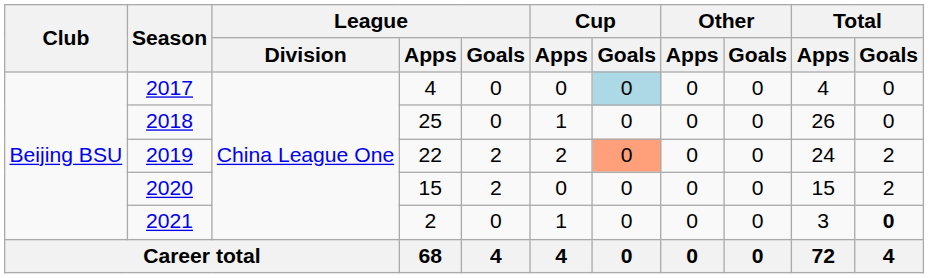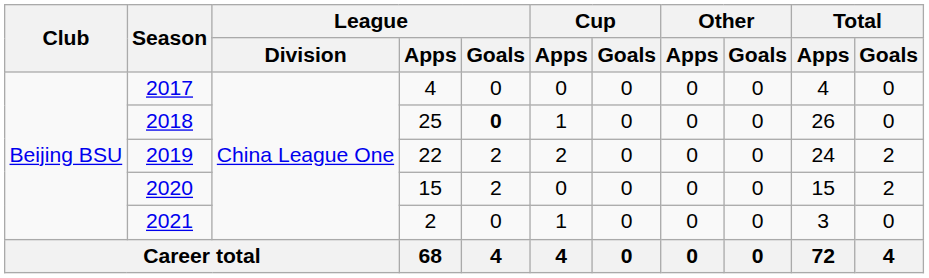(627, 88) lightblue background -> (627, 88) no background
(496, 121) normal -> (496, 121) bold
(627, 155) lightsalmon background -> (627, 155) no background
(889, 222) bold -> (889, 222) normal
